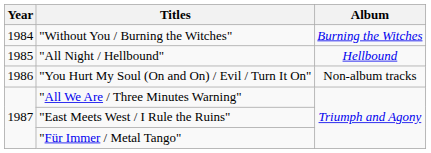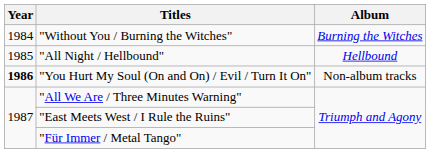(20, 76) normal -> (20, 76) bold
